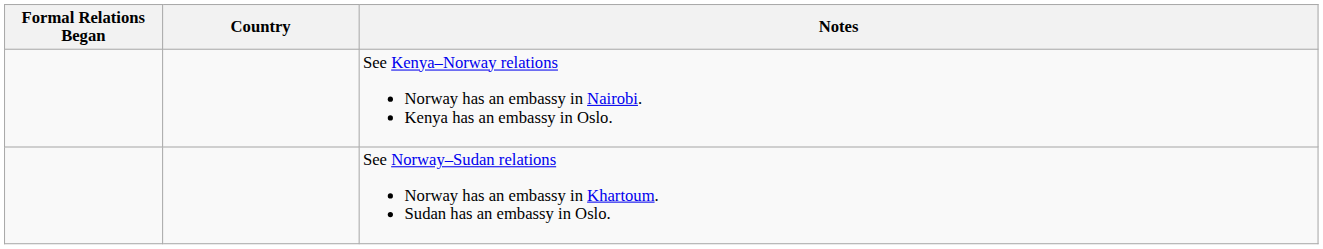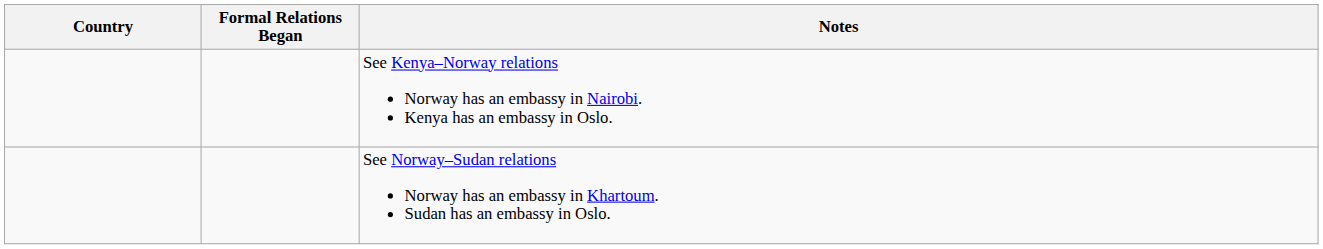columns swapped: (261, 27) <-> (83, 27)
